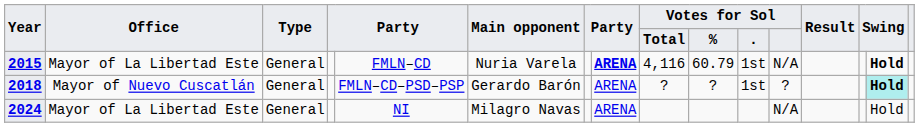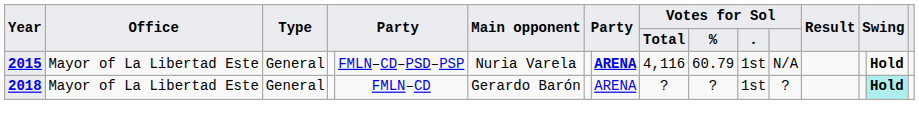(401, 63) FMLN–CD -> (401, 63) FMLN–CD–PSD–PSP
(154, 87) Mayor of Nuevo Cuscatlán -> (154, 87) Mayor of La Libertad Este
(401, 87) FMLN–CD–PSD–PSP -> (401, 87) FMLN–CD
- row: (25, 110)
